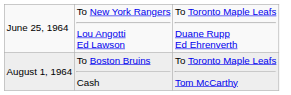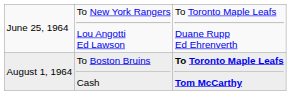(226, 71) normal -> (229, 71) bold
